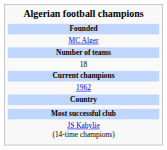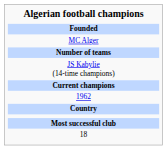(84, 64) 18 -> (84, 69) JS Kabylie (14-time champions)
(84, 130) JS Kabylie (14-time champions) -> (84, 135) 18
